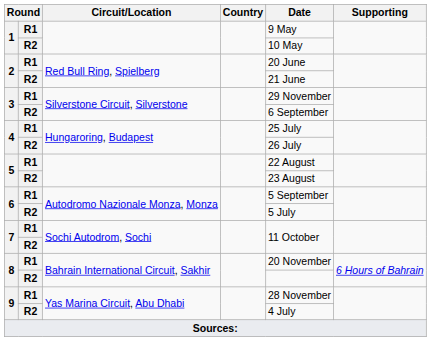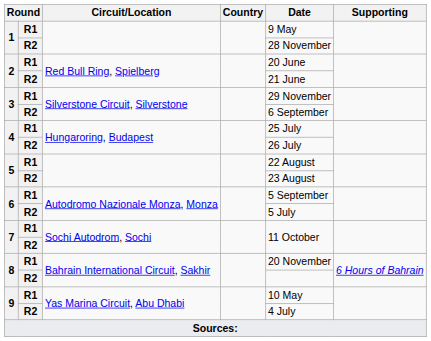(285, 46) 10 May -> (300, 46) 28 November
(300, 295) 28 November -> (285, 295) 10 May
